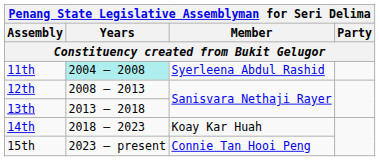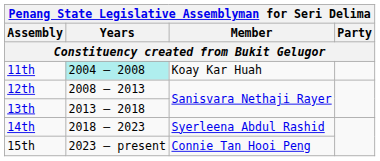(248, 70) Syerleena Abdul Rashid -> (217, 70) Koay Kar Huah
(217, 127) Koay Kar Huah -> (248, 127) Syerleena Abdul Rashid
